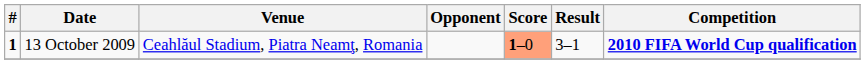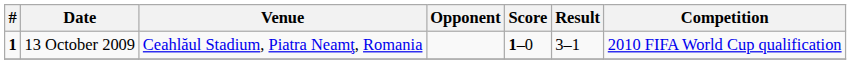(521, 44) lightsalmon background -> (521, 44) no background
(732, 44) bold -> (725, 44) normal
